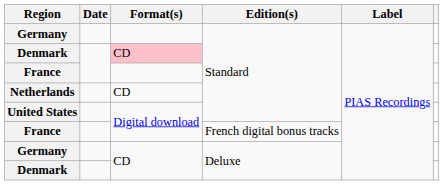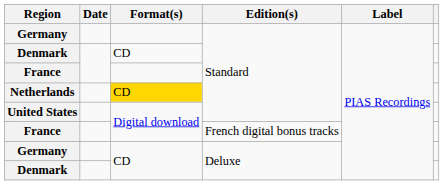(122, 53) pink background -> (122, 53) no background
(122, 92) no background -> (122, 92) gold background
